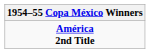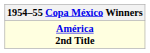(75, 34) no background -> (75, 34) lightyellow background
